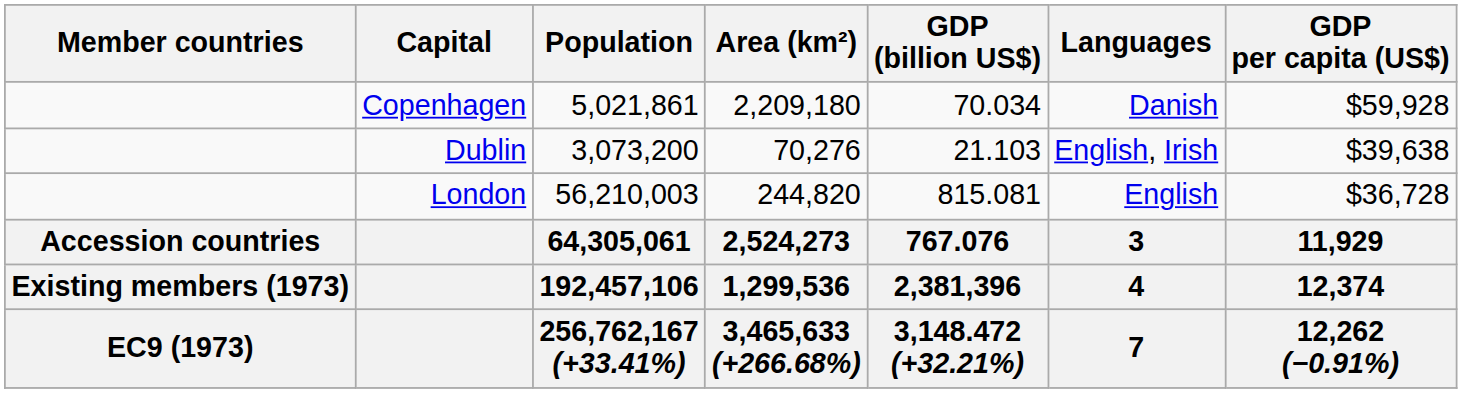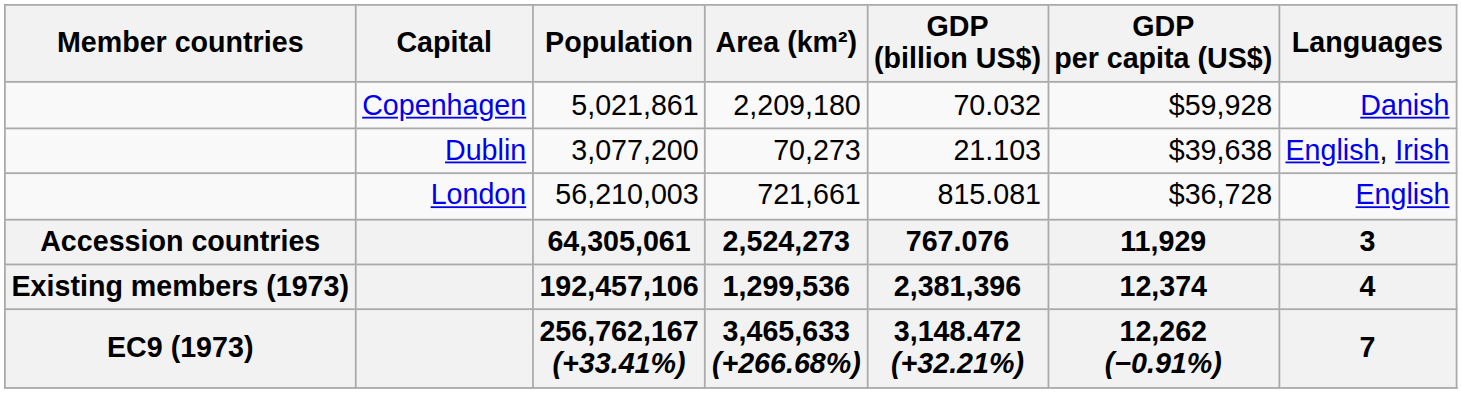columns swapped: (1340, 43) <-> (1136, 43)
(997, 104) 70.034 -> (997, 104) 70.032
(635, 150) 3,073,200 -> (635, 150) 3,077,200
(817, 150) 70,276 -> (817, 150) 70,273
(809, 195) 244,820 -> (809, 195) 721,661
